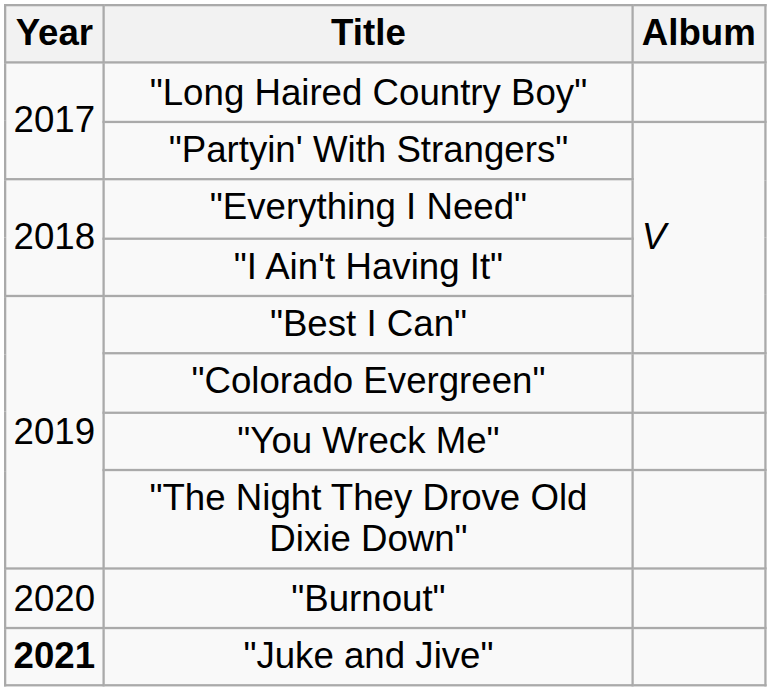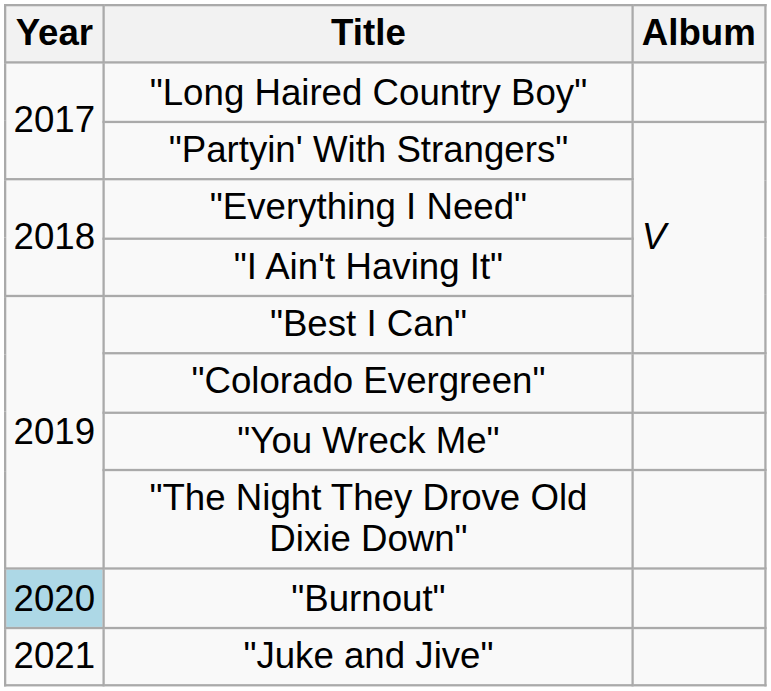(54, 597) no background -> (54, 597) lightblue background
(54, 655) bold -> (54, 655) normal
